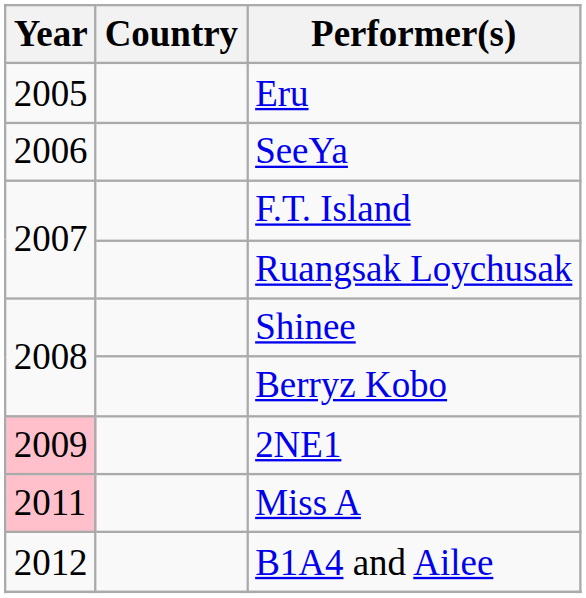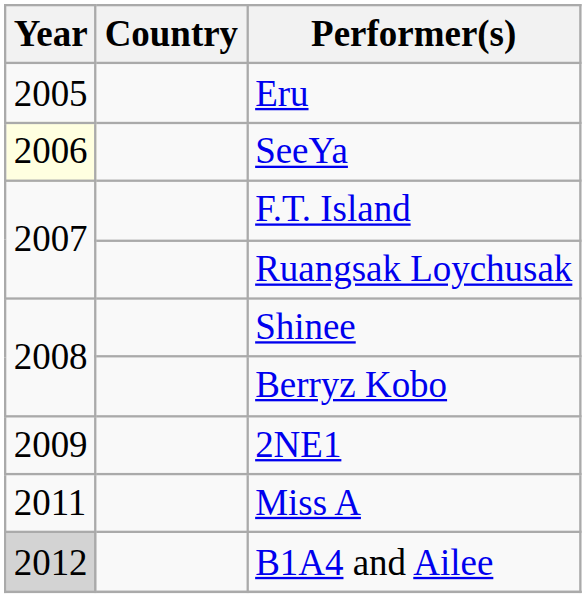(51, 151) no background -> (51, 151) lightyellow background
(51, 444) pink background -> (51, 444) no background
(50, 502) pink background -> (50, 502) no background
(51, 561) no background -> (51, 561) lightgrey background
